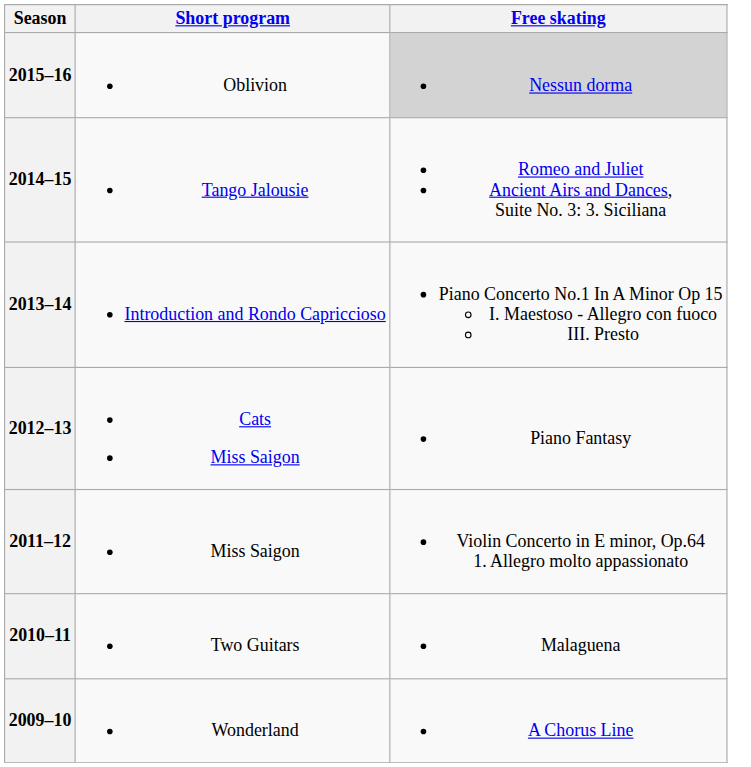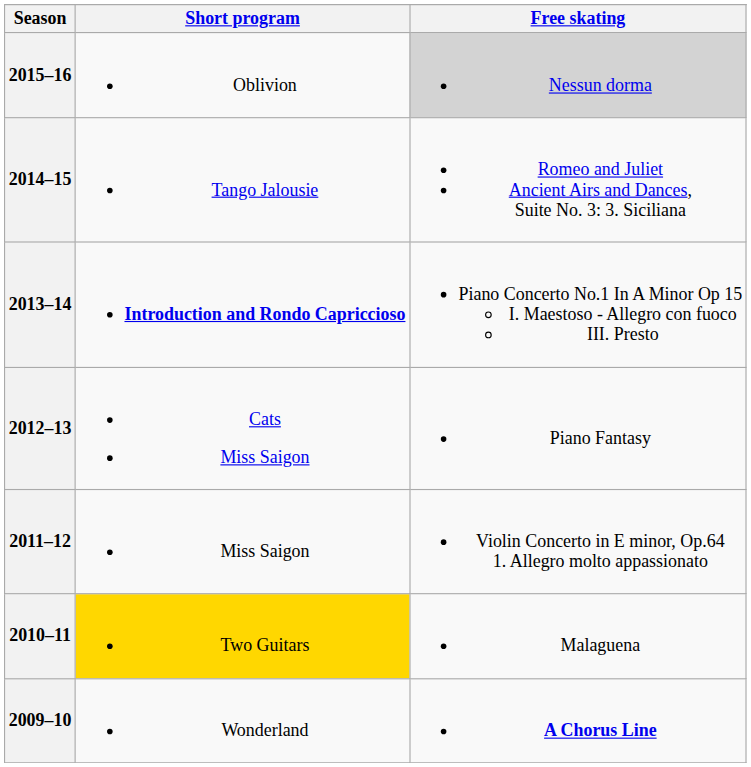(233, 315) normal -> (243, 315) bold
(233, 646) no background -> (243, 646) gold background
(558, 731) normal -> (578, 731) bold
